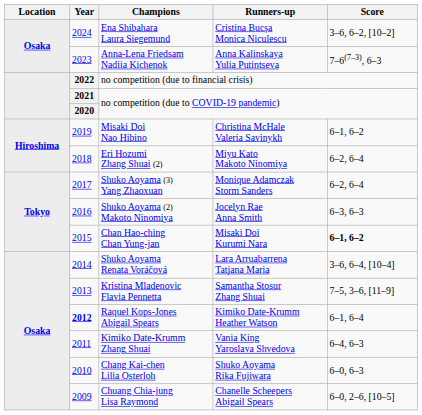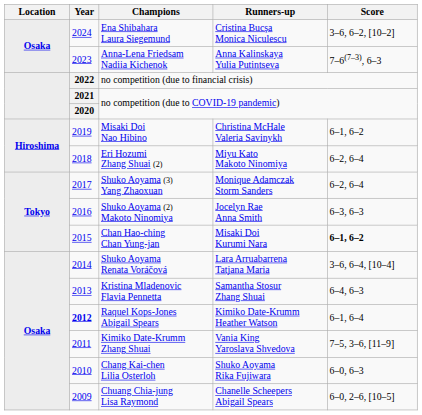(362, 291) 7–5, 3–6, [11–9] -> (347, 291) 6–4, 6–3
(347, 344) 6–4, 6–3 -> (362, 344) 7–5, 3–6, [11–9]
